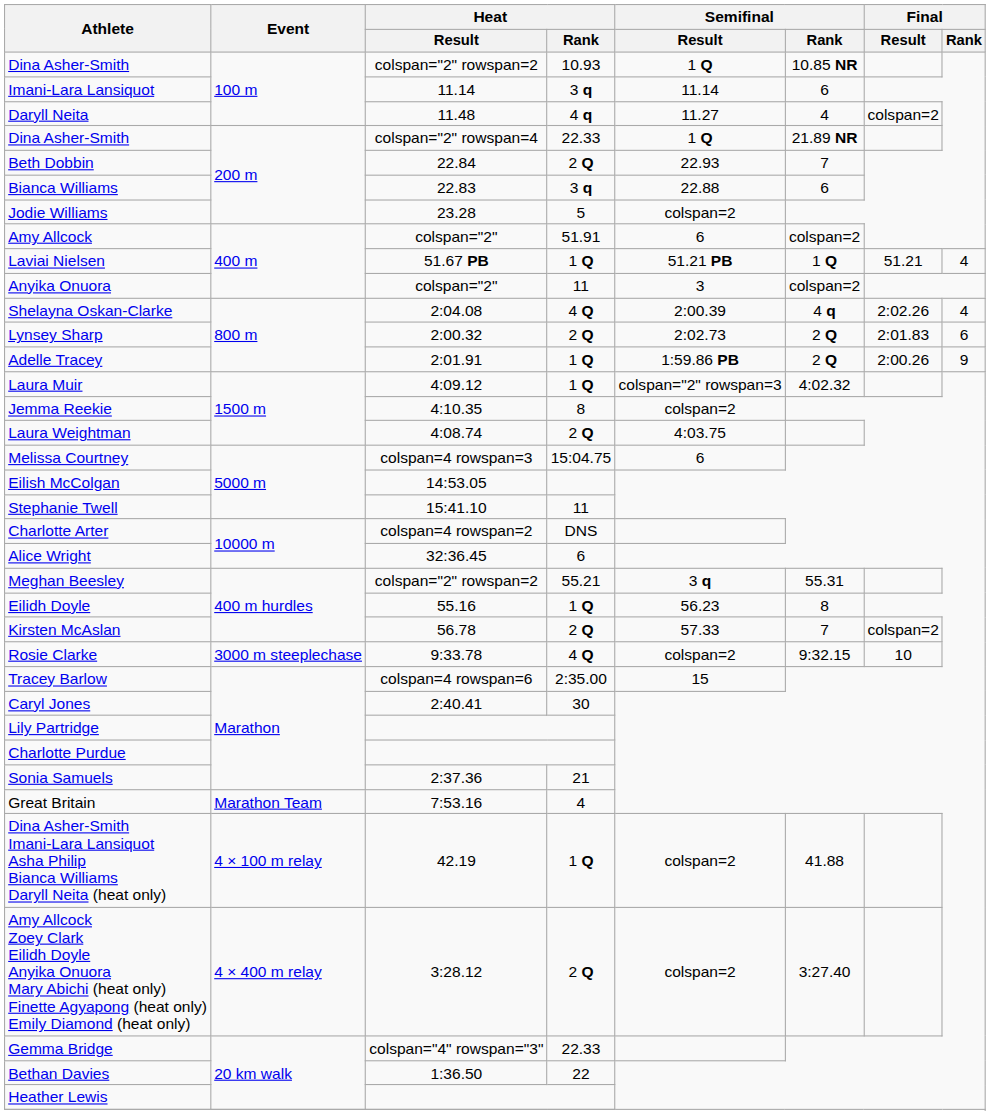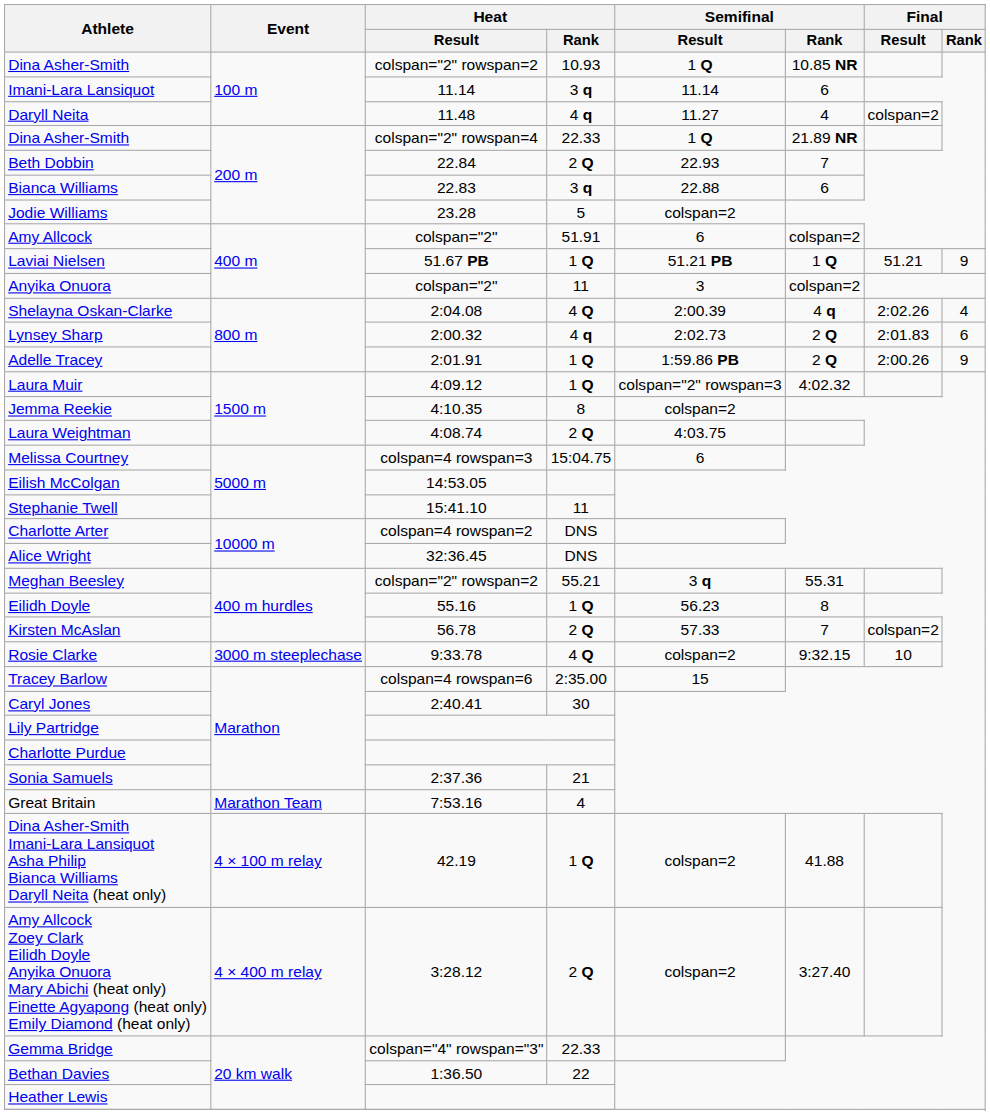(964, 262) 4 -> (964, 262) 9
(581, 335) 2 Q -> (581, 335) 4 q
(581, 556) 6 -> (581, 556) DNS
